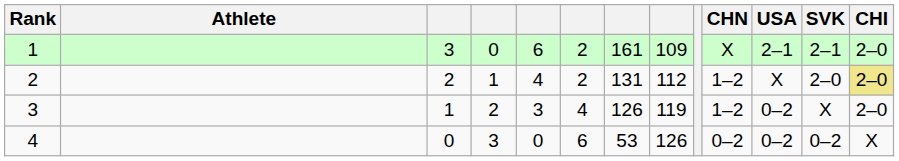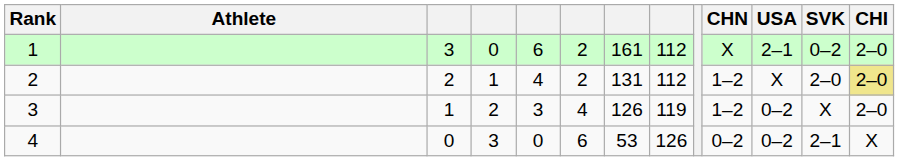(671, 49) 109 -> (671, 49) 112
(825, 49) 2–1 -> (825, 49) 0–2
(825, 140) 0–2 -> (825, 140) 2–1
